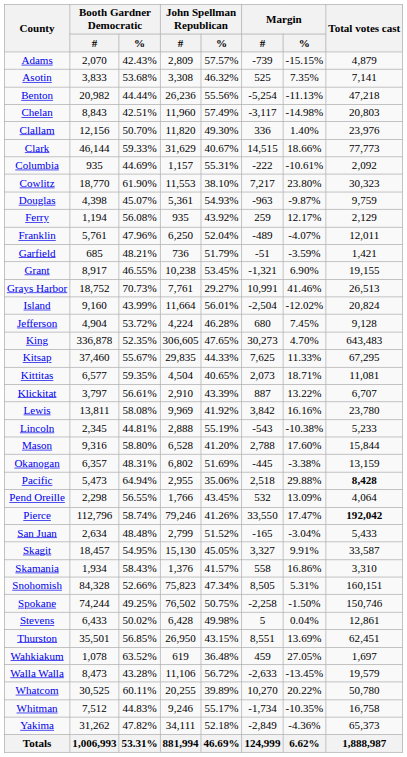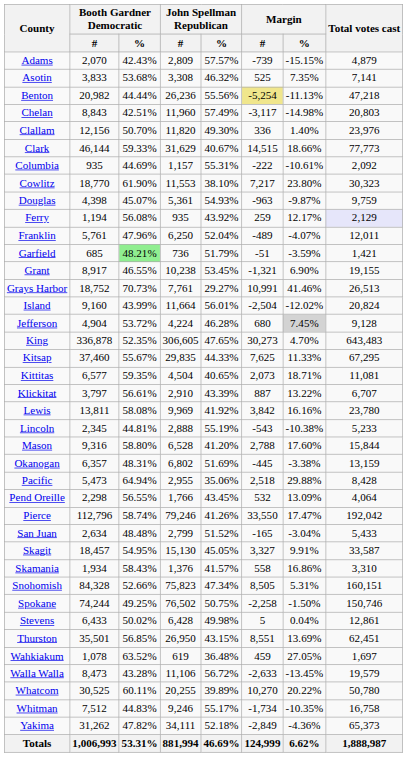(262, 95) no background -> (262, 95) khaki background
(364, 218) no background -> (364, 218) lavender background
(140, 253) no background -> (140, 253) lightgreen background
(304, 323) no background -> (304, 323) lightgrey background
(364, 480) bold -> (364, 480) normal
(364, 515) bold -> (364, 515) normal
